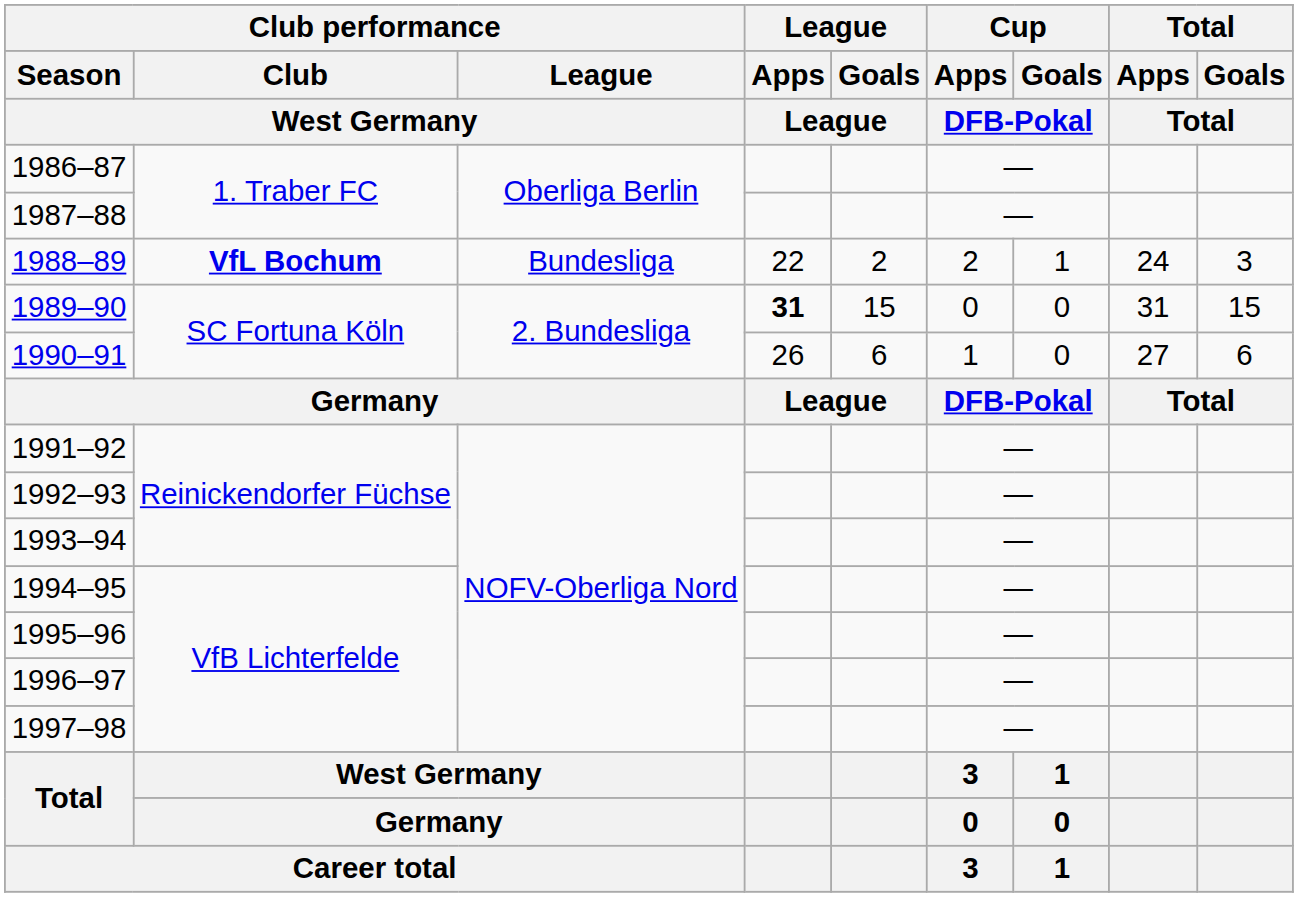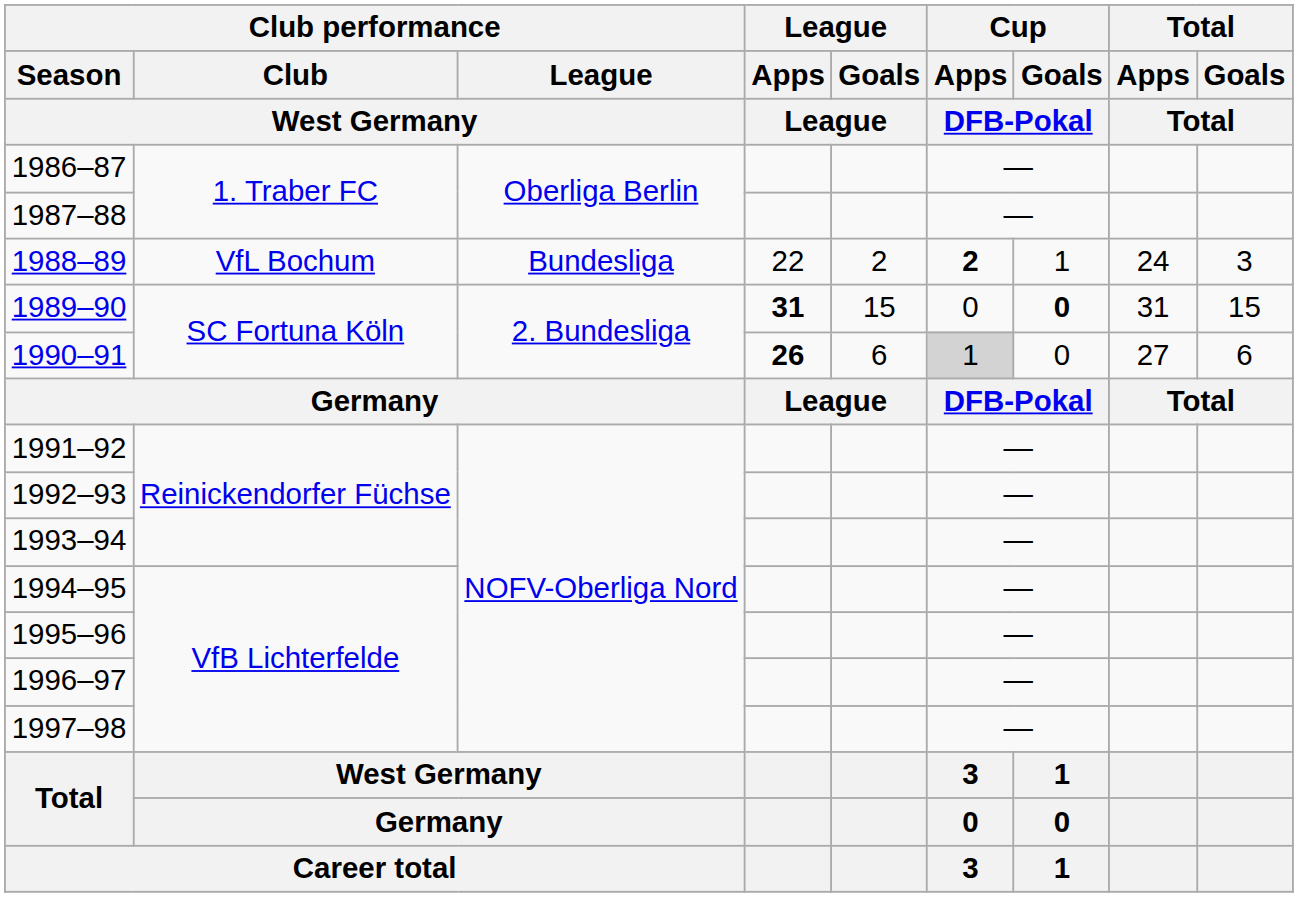(295, 261) bold -> (295, 261) normal
(971, 261) normal -> (971, 261) bold
(1062, 307) normal -> (1062, 307) bold
(788, 354) normal -> (788, 354) bold
(971, 354) no background -> (971, 354) lightgrey background
